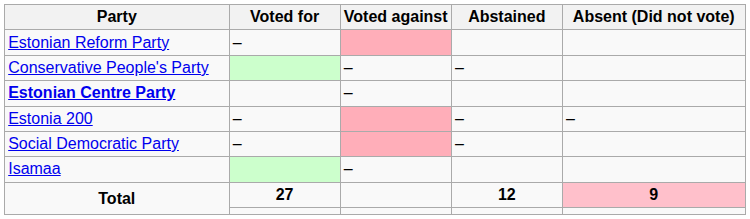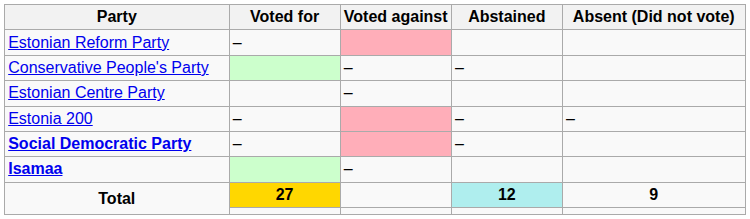(92, 93) bold -> (86, 93) normal
(94, 144) normal -> (100, 144) bold
(34, 169) normal -> (35, 169) bold
(285, 194) no background -> (285, 194) gold background
(507, 194) no background -> (507, 194) paleturquoise background
(654, 194) pink background -> (654, 194) no background
